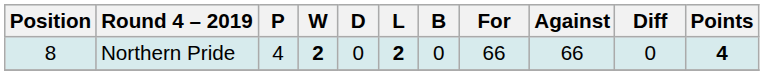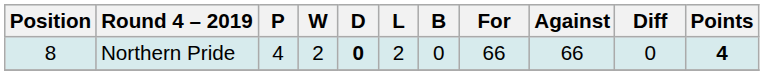(318, 53) bold -> (318, 53) normal
(358, 53) normal -> (358, 53) bold
(398, 53) bold -> (398, 53) normal
